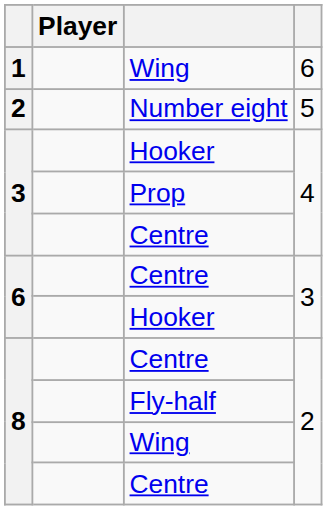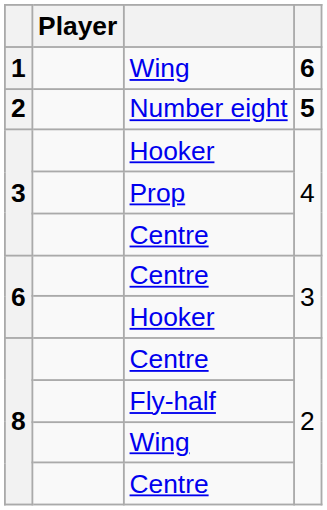(307, 68) normal -> (307, 68) bold
(307, 109) normal -> (307, 109) bold
